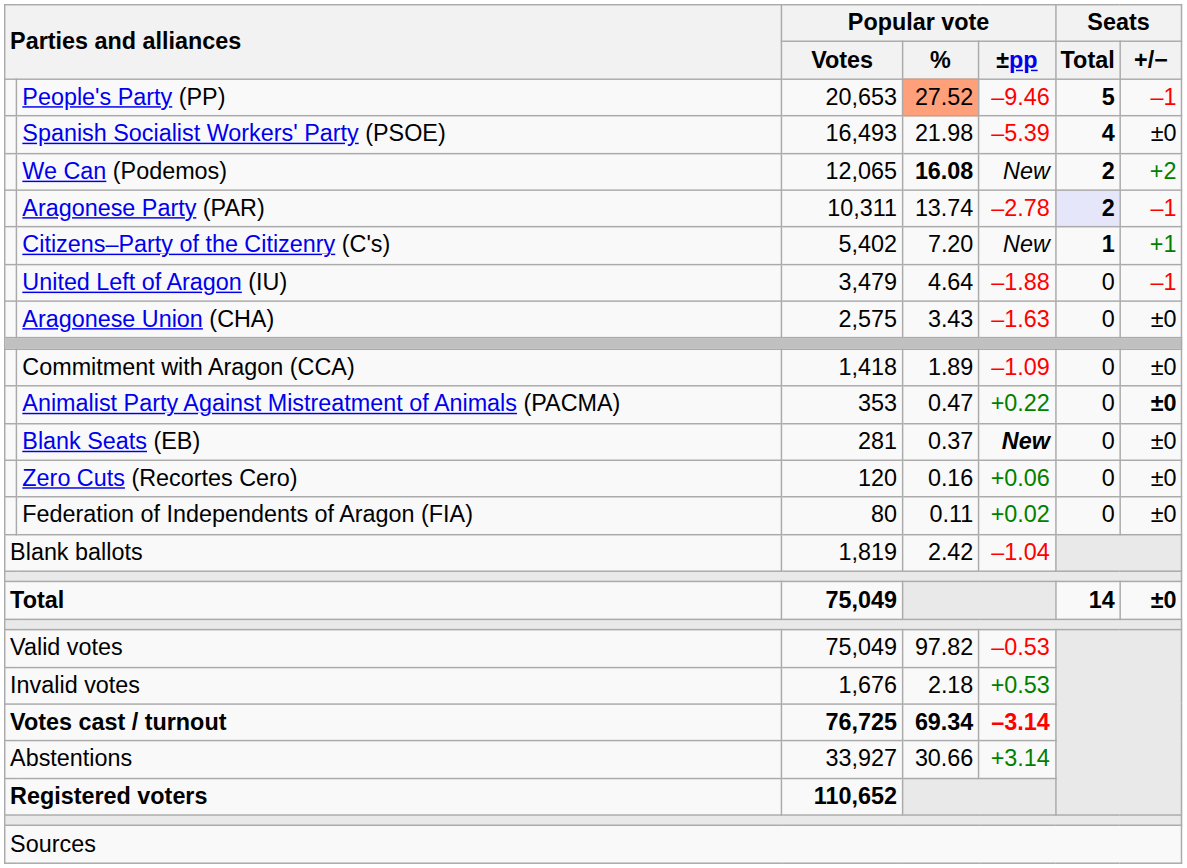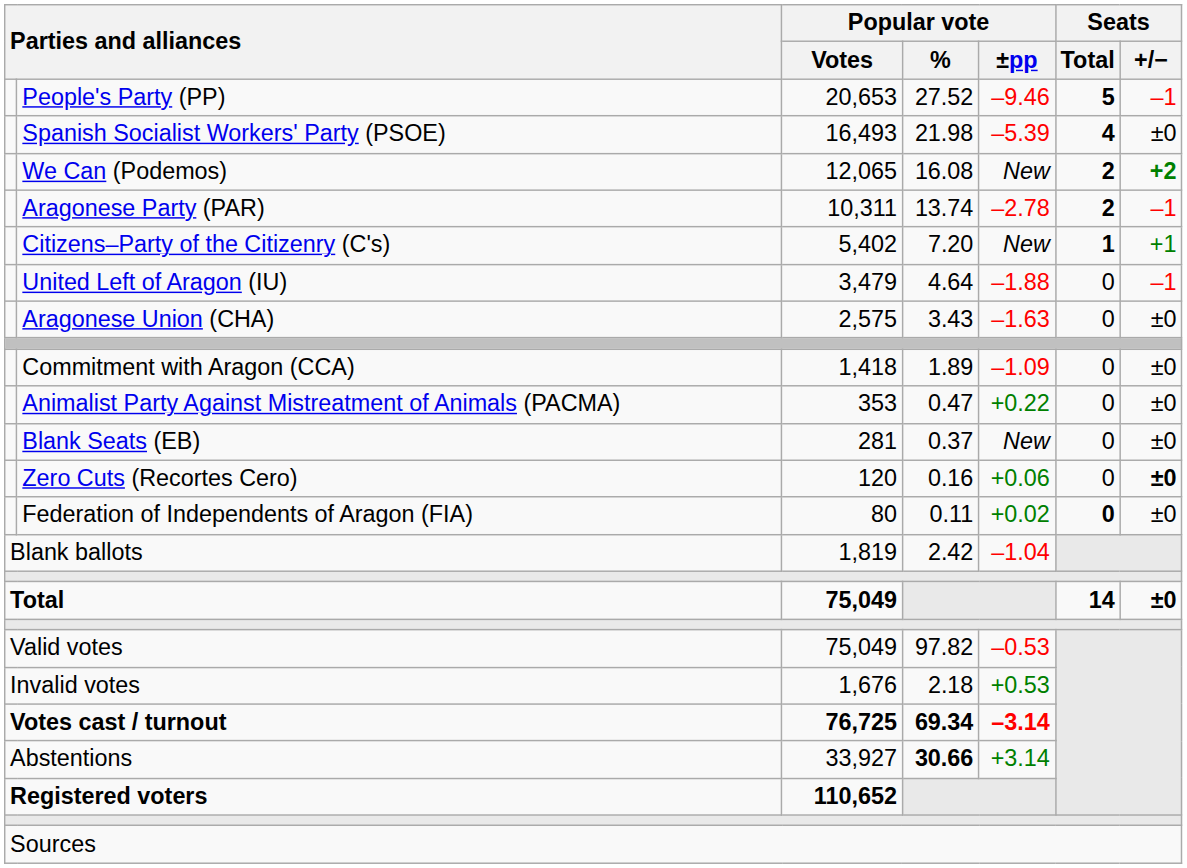(944, 97) lightsalmon background -> (944, 97) no background
(944, 171) bold -> (944, 171) normal
(1163, 171) normal -> (1163, 171) bold
(1108, 208) lavender background -> (1108, 208) no background
(1164, 404) bold -> (1164, 404) normal
(1026, 441) bold -> (1026, 441) normal
(1164, 478) normal -> (1164, 478) bold
(1108, 515) normal -> (1108, 515) bold
(944, 759) normal -> (944, 759) bold
